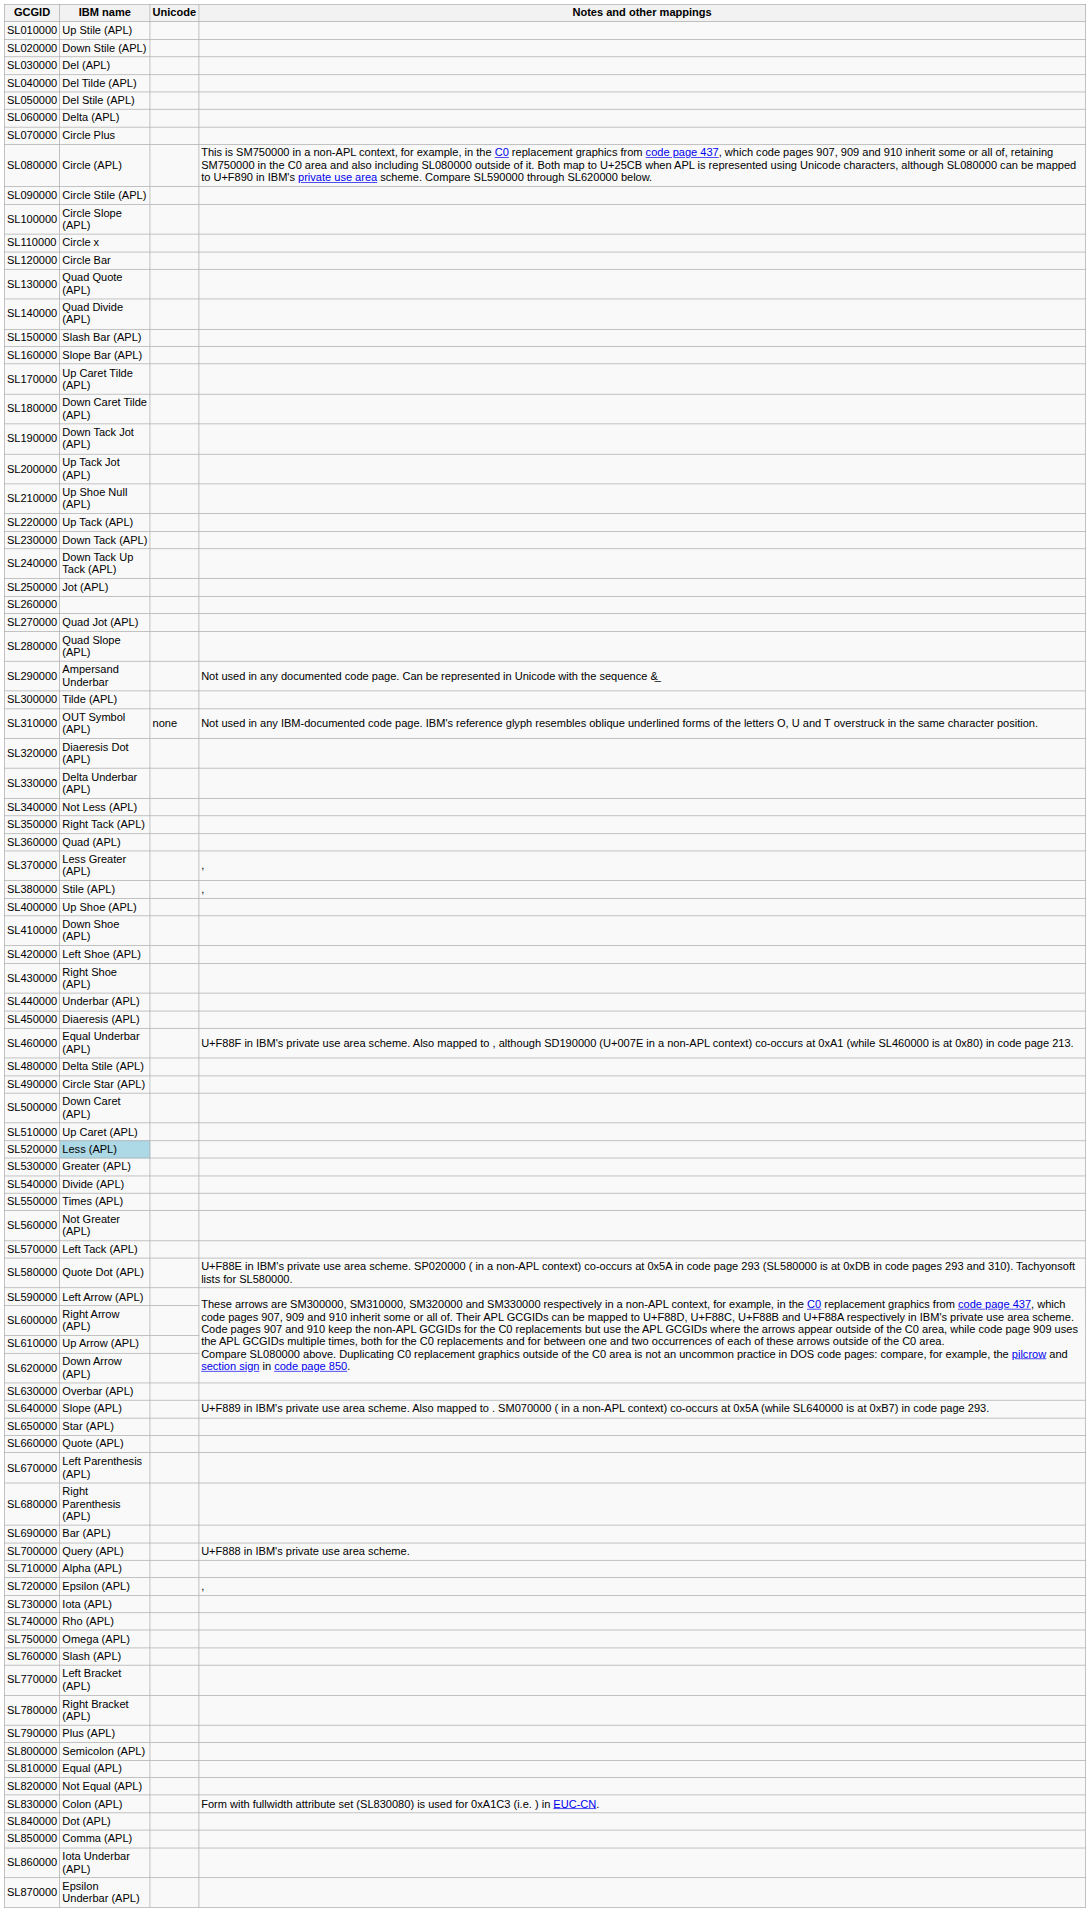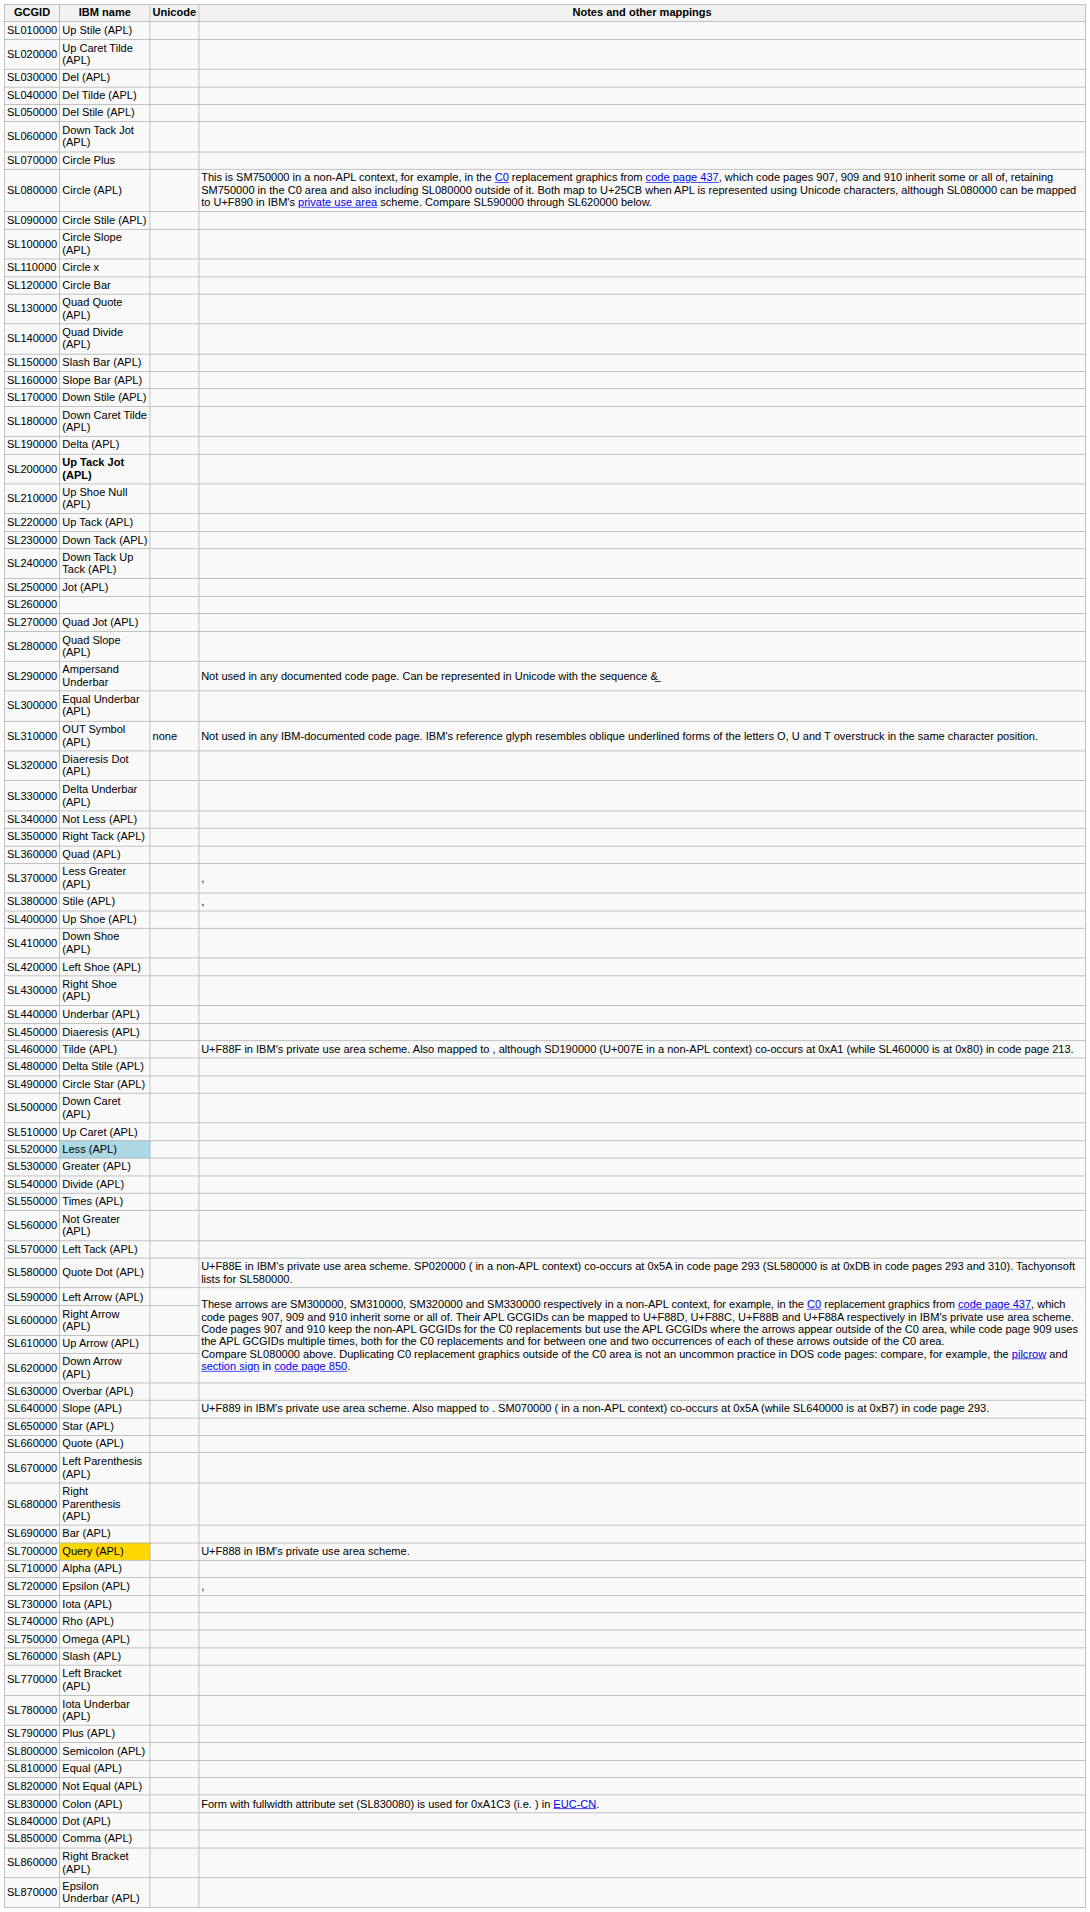(104, 48) Down Stile (APL) -> (98, 54) Up Caret Tilde (APL)
(91, 118) Delta (APL) -> (98, 136) Down Tack Jot (APL)
(98, 379) Up Caret Tilde (APL) -> (104, 397) Down Stile (APL)
(98, 439) Down Tack Jot (APL) -> (91, 445) Delta (APL)
(91, 468) normal -> (93, 468) bold
(90, 699) Tilde (APL) -> (101, 706) Equal Underbar (APL)
(101, 1043) Equal Underbar (APL) -> (90, 1049) Tilde (APL)
(93, 1551) no background -> (93, 1551) gold background
(95, 1710) Right Bracket (APL) -> (96, 1710) Iota Underbar (APL)
(96, 1862) Iota Underbar (APL) -> (95, 1862) Right Bracket (APL)
